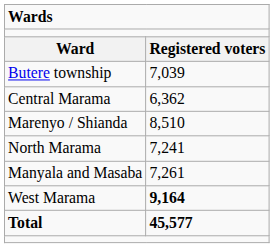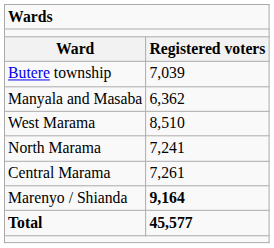(59, 98) Central Marama -> (75, 98) Manyala and Masaba
(68, 123) Marenyo / Shianda -> (52, 123) West Marama
(75, 173) Manyala and Masaba -> (59, 173) Central Marama
(52, 198) West Marama -> (68, 198) Marenyo / Shianda
